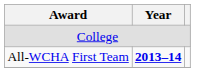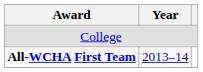(68, 57) normal -> (72, 57) bold
(158, 57) bold -> (165, 57) normal
